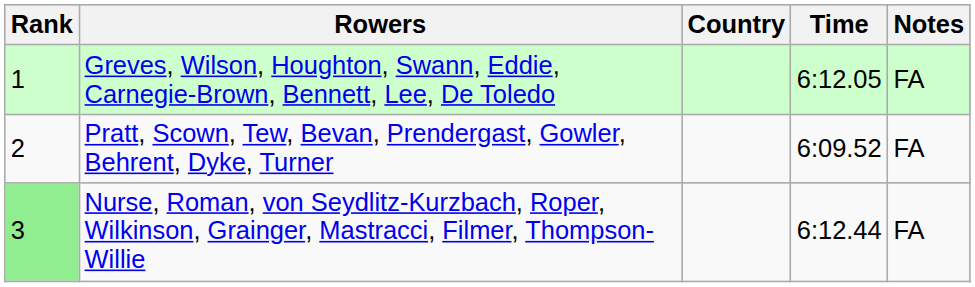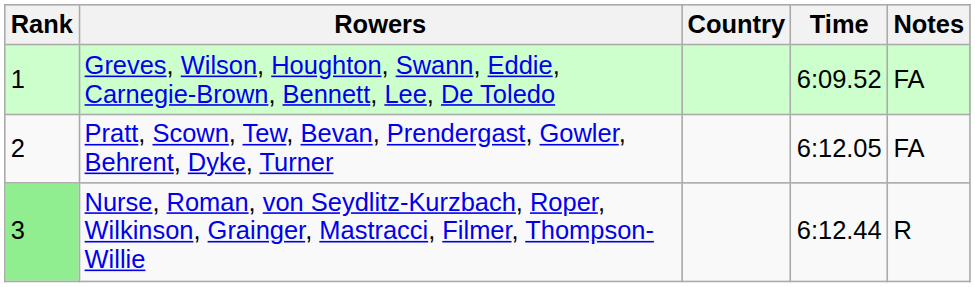(839, 79) 6:12.05 -> (839, 79) 6:09.52
(839, 148) 6:09.52 -> (839, 148) 6:12.05
(909, 231) FA -> (903, 231) R
